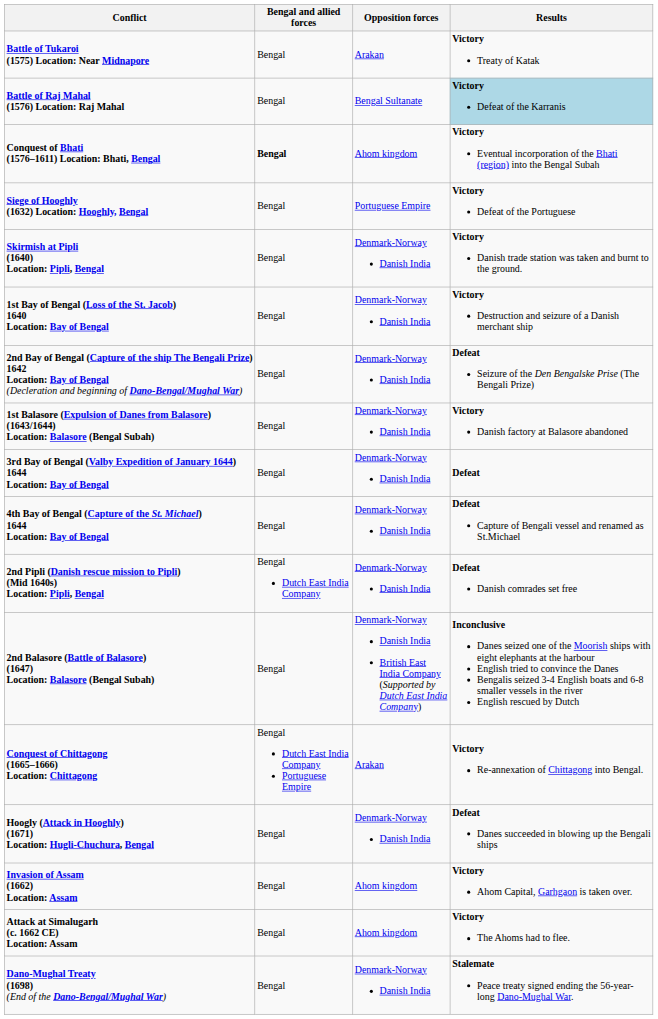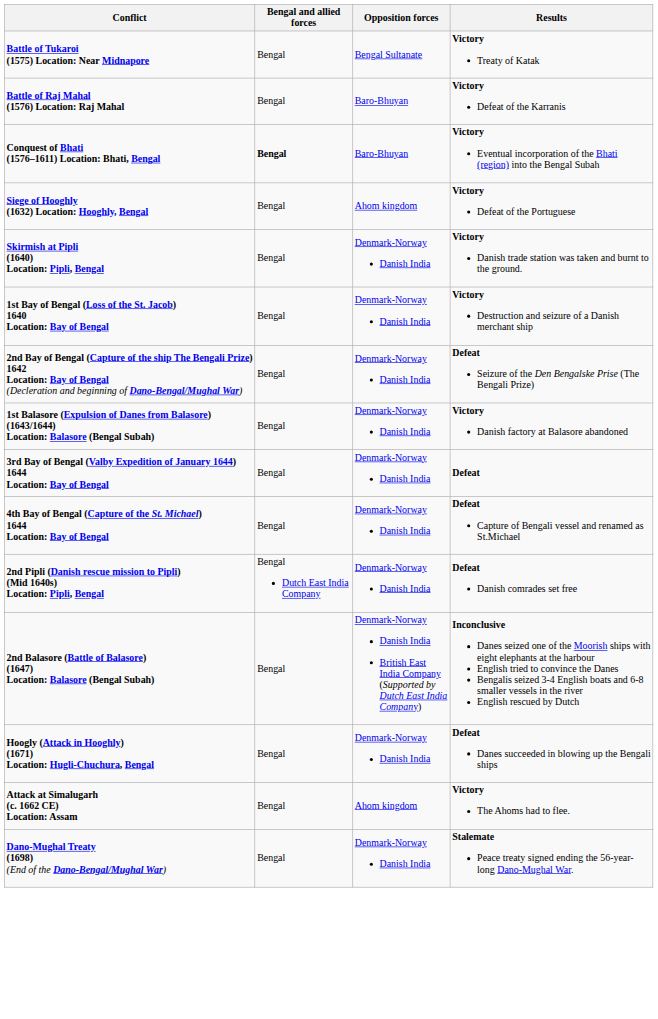(369, 54) Arakan -> (388, 54) Bengal Sultanate
(388, 101) Bengal Sultanate -> (381, 101) Baro-Bhuyan
(552, 96) lightblue background -> (552, 96) no background
(386, 153) Ahom kingdom -> (381, 153) Baro-Bhuyan
(393, 206) Portuguese Empire -> (386, 206) Ahom kingdom
- row: (57, 764)
- row: (45, 886)
